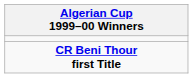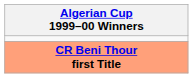(96, 57) no background -> (96, 57) lightsalmon background
